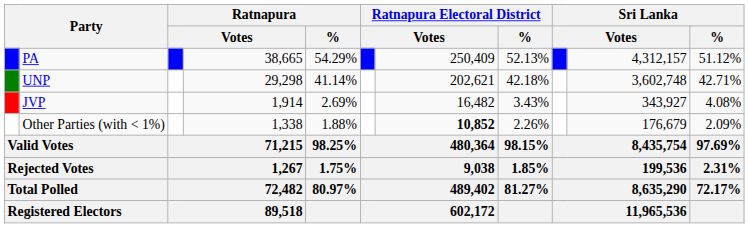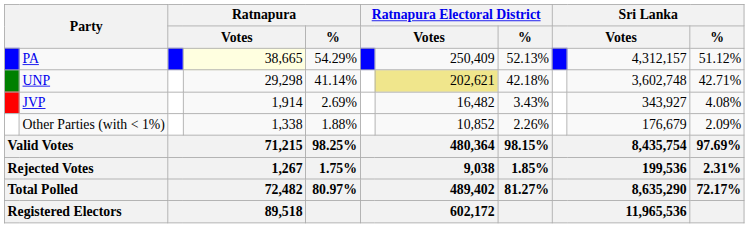(284, 59) no background -> (284, 59) lightyellow background
(472, 80) no background -> (472, 80) khaki background
(476, 124) bold -> (476, 124) normal
